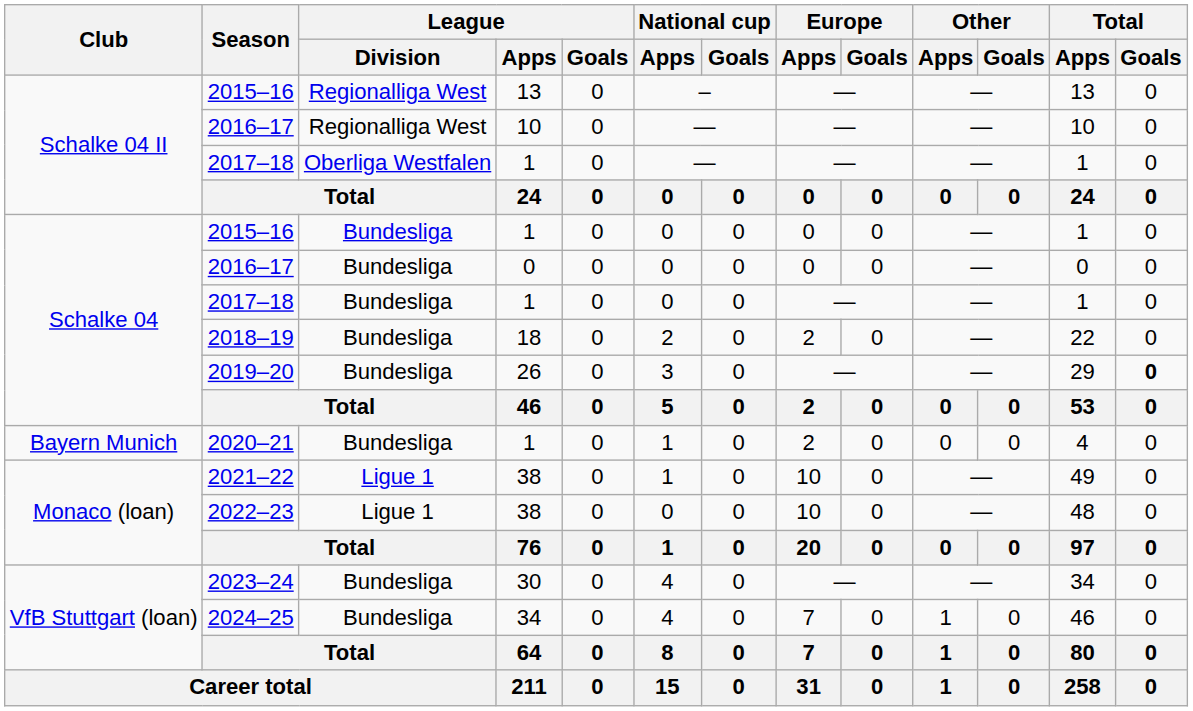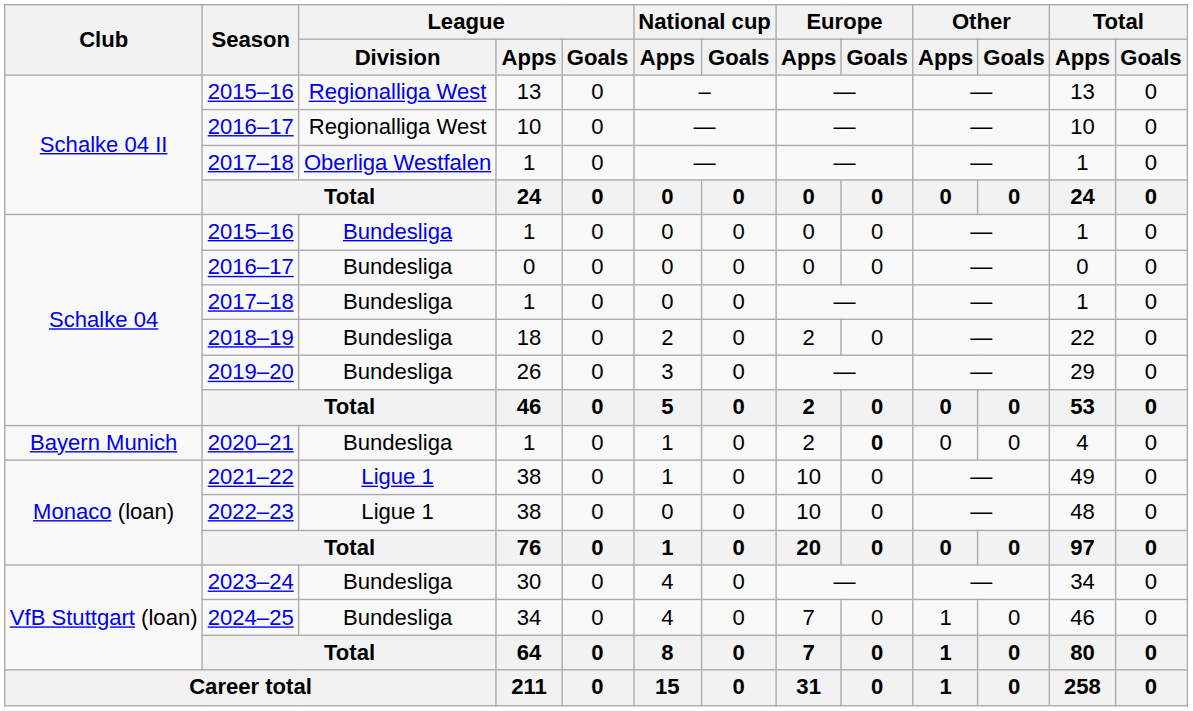(1151, 372) bold -> (1151, 372) normal
(877, 442) normal -> (877, 442) bold
